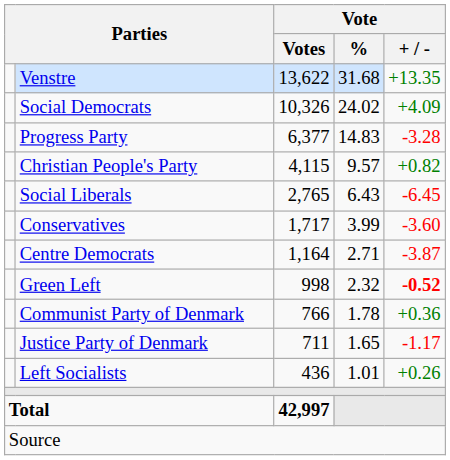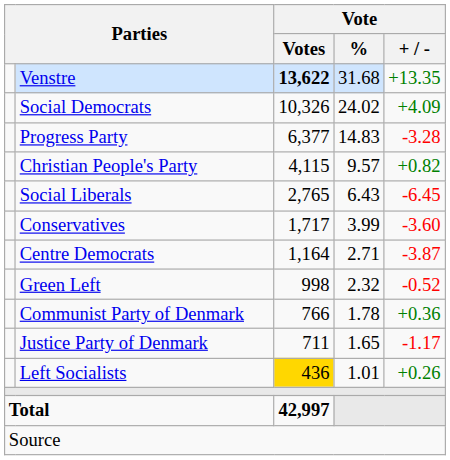(304, 78) normal -> (304, 78) bold
(421, 284) bold -> (421, 284) normal
(316, 372) no background -> (316, 372) gold background
